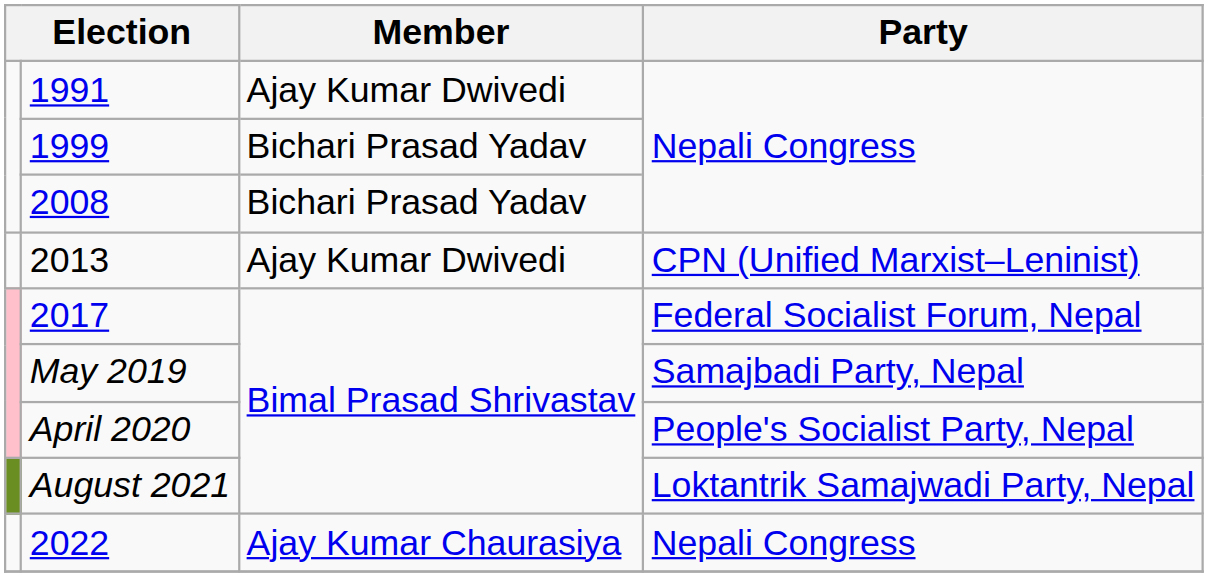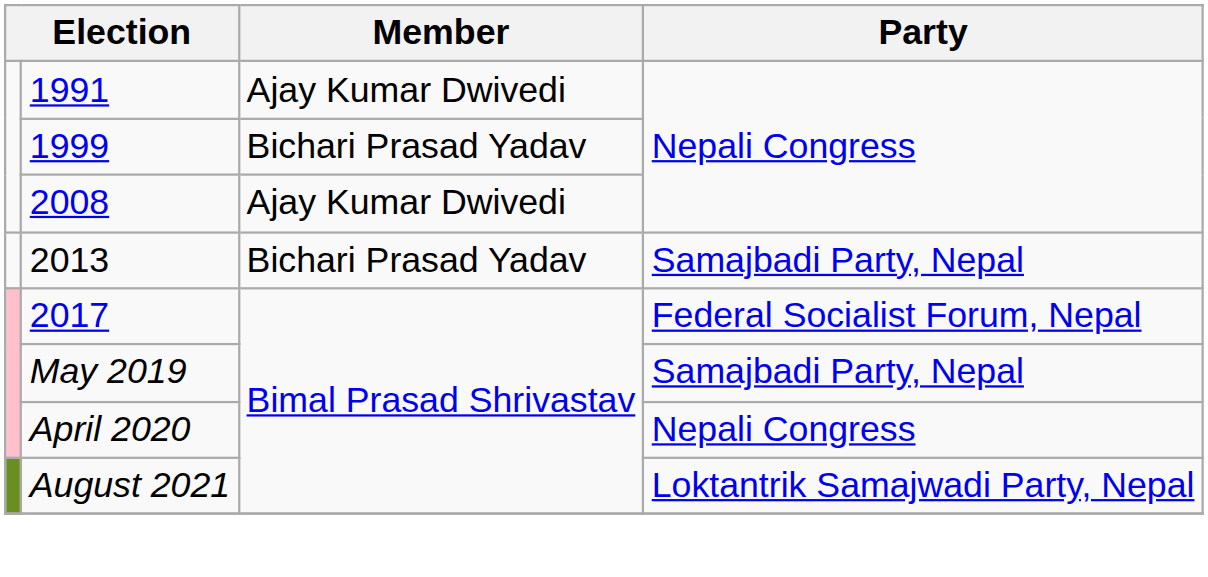(417, 202) Bichari Prasad Yadav -> (406, 202) Ajay Kumar Dwivedi
(406, 259) Ajay Kumar Dwivedi -> (417, 259) Bichari Prasad Yadav
(896, 259) CPN (Unified Marxist–Leninist) -> (838, 259) Samajbadi Party, Nepal
(893, 428) People's Socialist Party, Nepal -> (784, 428) Nepali Congress
- row: (69, 542)
